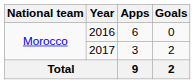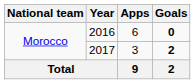(171, 32) normal -> (171, 32) bold
(171, 50) normal -> (171, 50) bold
